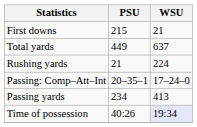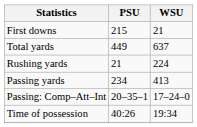rows swapped: (36, 97) <-> (56, 80)
(165, 113) lavender background -> (165, 113) no background
